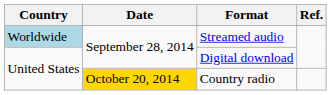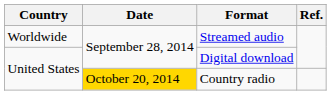(37, 36) lightblue background -> (37, 36) no background
